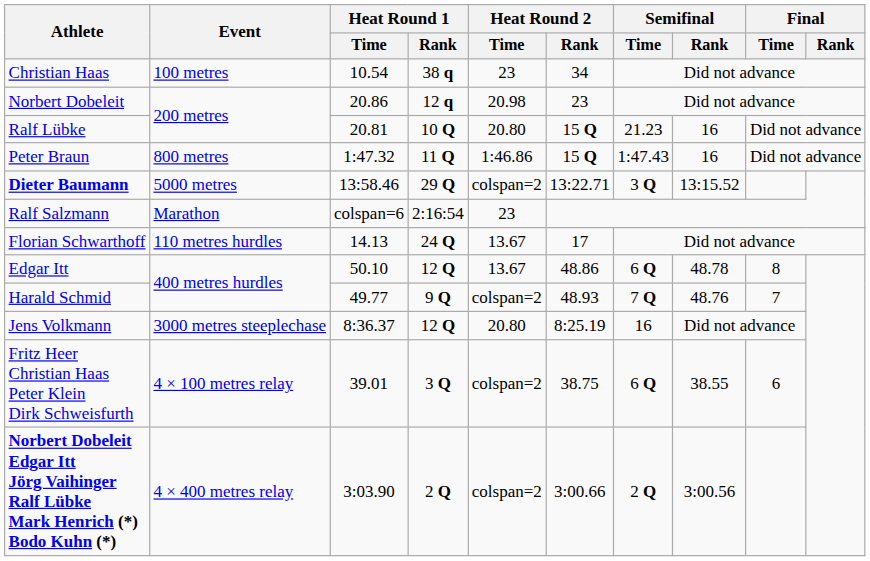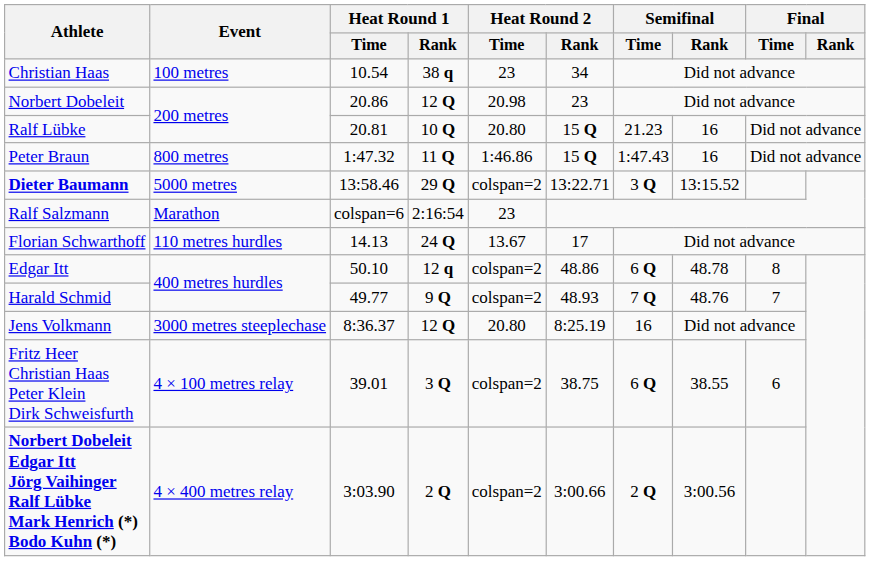(438, 101) 12 q -> (438, 101) 12 Q
(438, 269) 12 Q -> (438, 269) 12 q
(507, 269) 13.67 -> (507, 269) colspan=2
